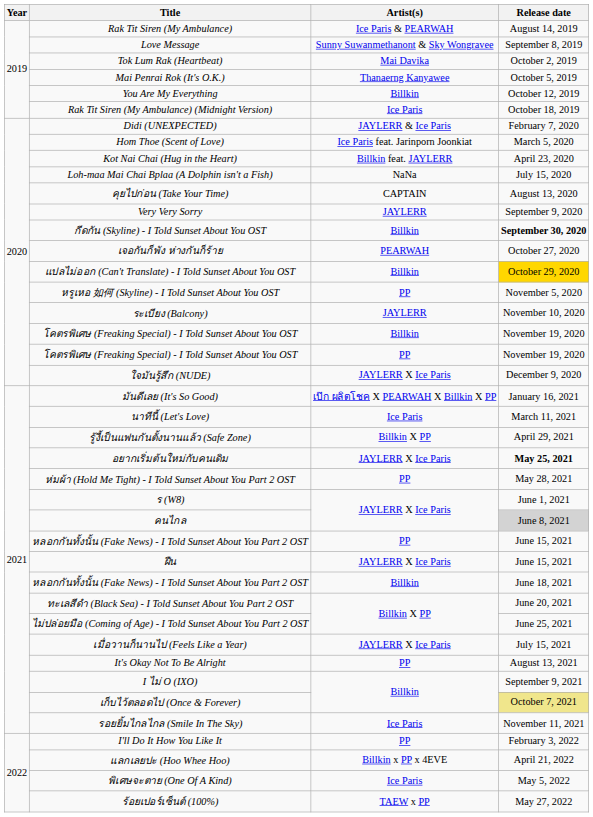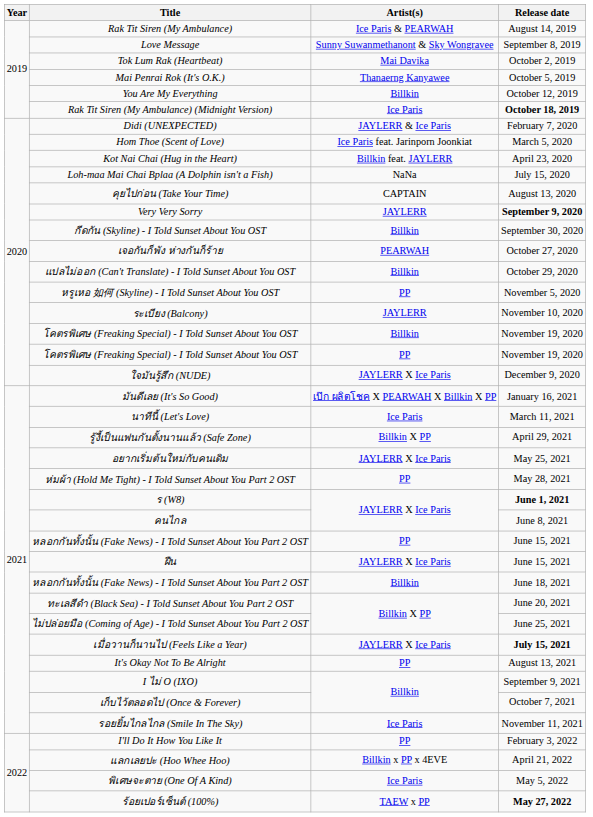(544, 110) normal -> (542, 110) bold
(544, 211) normal -> (542, 211) bold
(544, 230) bold -> (542, 230) normal
(544, 271) gold background -> (542, 271) no background
(544, 458) bold -> (542, 458) normal
(544, 499) normal -> (542, 499) bold
(544, 520) lightgrey background -> (542, 520) no background
(544, 644) normal -> (542, 644) bold
(544, 702) khaki background -> (542, 702) no background
(544, 801) normal -> (542, 801) bold
